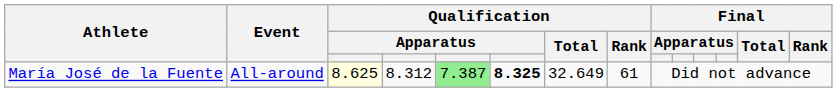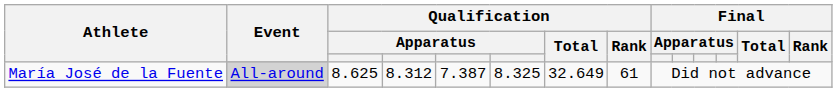(277, 74) no background -> (277, 74) lightgrey background
(355, 74) lightyellow background -> (355, 74) no background
(463, 74) lightgreen background -> (463, 74) no background
(517, 74) bold -> (517, 74) normal
